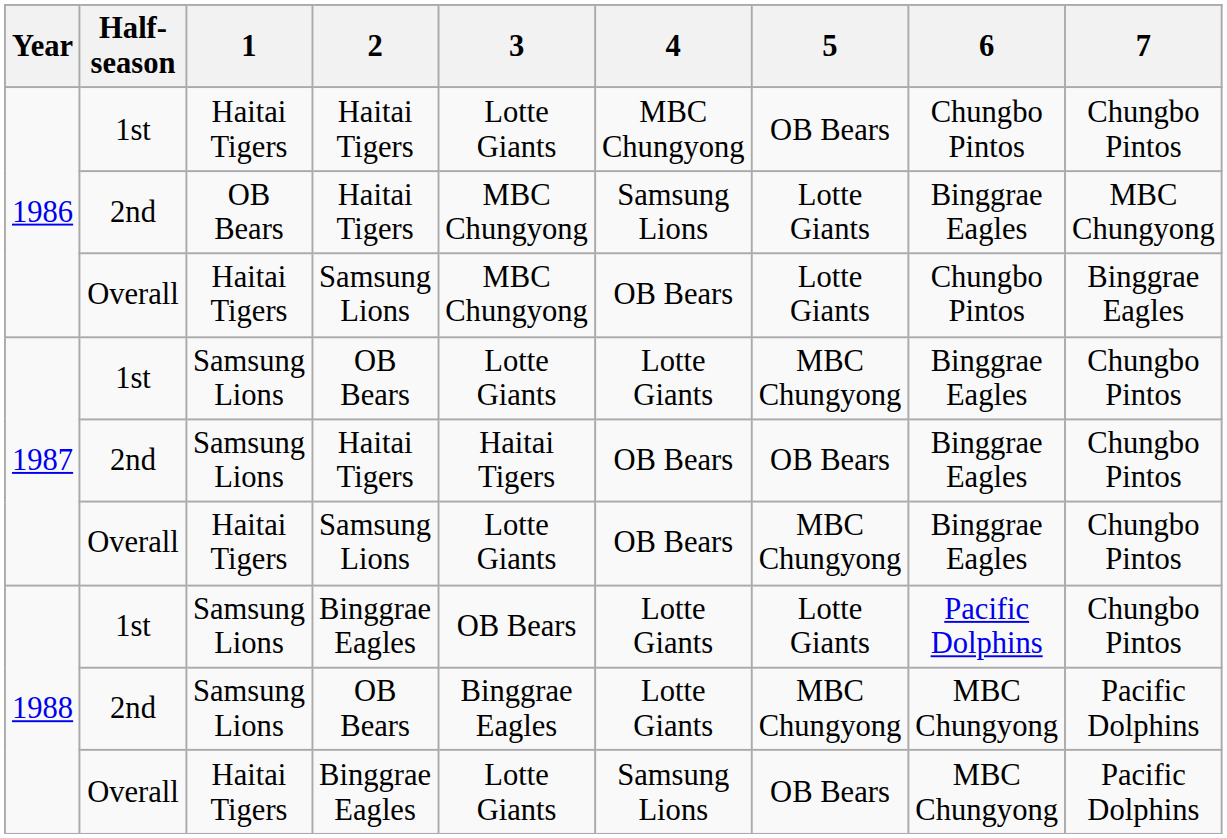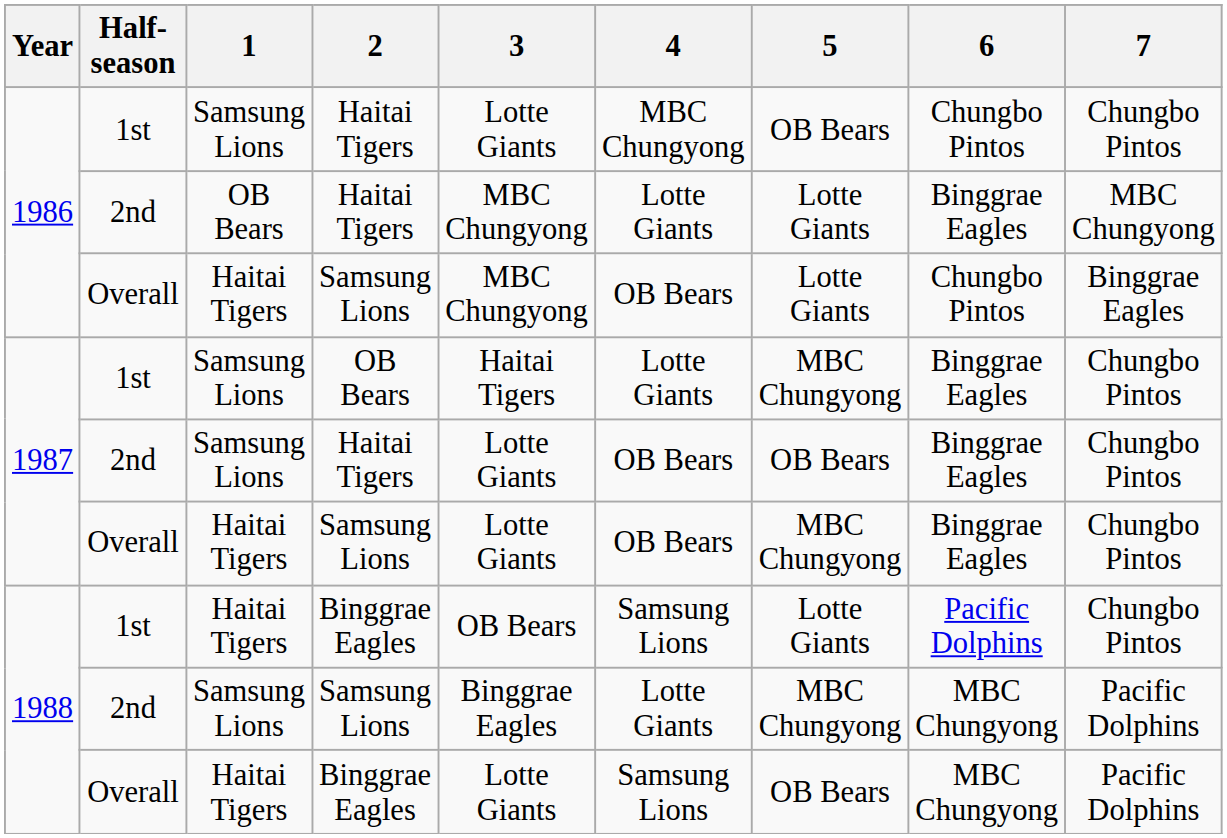(249, 128) Haitai Tigers -> (249, 128) Samsung Lions
(673, 211) Samsung Lions -> (673, 211) Lotte Giants
(517, 377) Lotte Giants -> (517, 377) Haitai Tigers
(517, 460) Haitai Tigers -> (517, 460) Lotte Giants
(249, 625) Samsung Lions -> (249, 625) Haitai Tigers
(673, 625) Lotte Giants -> (673, 625) Samsung Lions
(375, 708) OB Bears -> (375, 708) Samsung Lions
